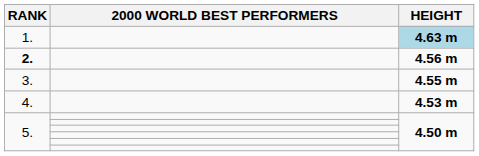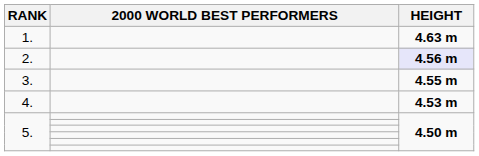(436, 37) lightblue background -> (436, 37) no background
(27, 59) bold -> (27, 59) normal
(436, 59) no background -> (436, 59) lavender background
